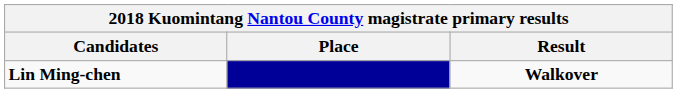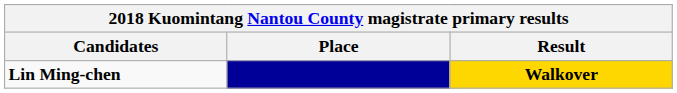(561, 74) no background -> (561, 74) gold background
